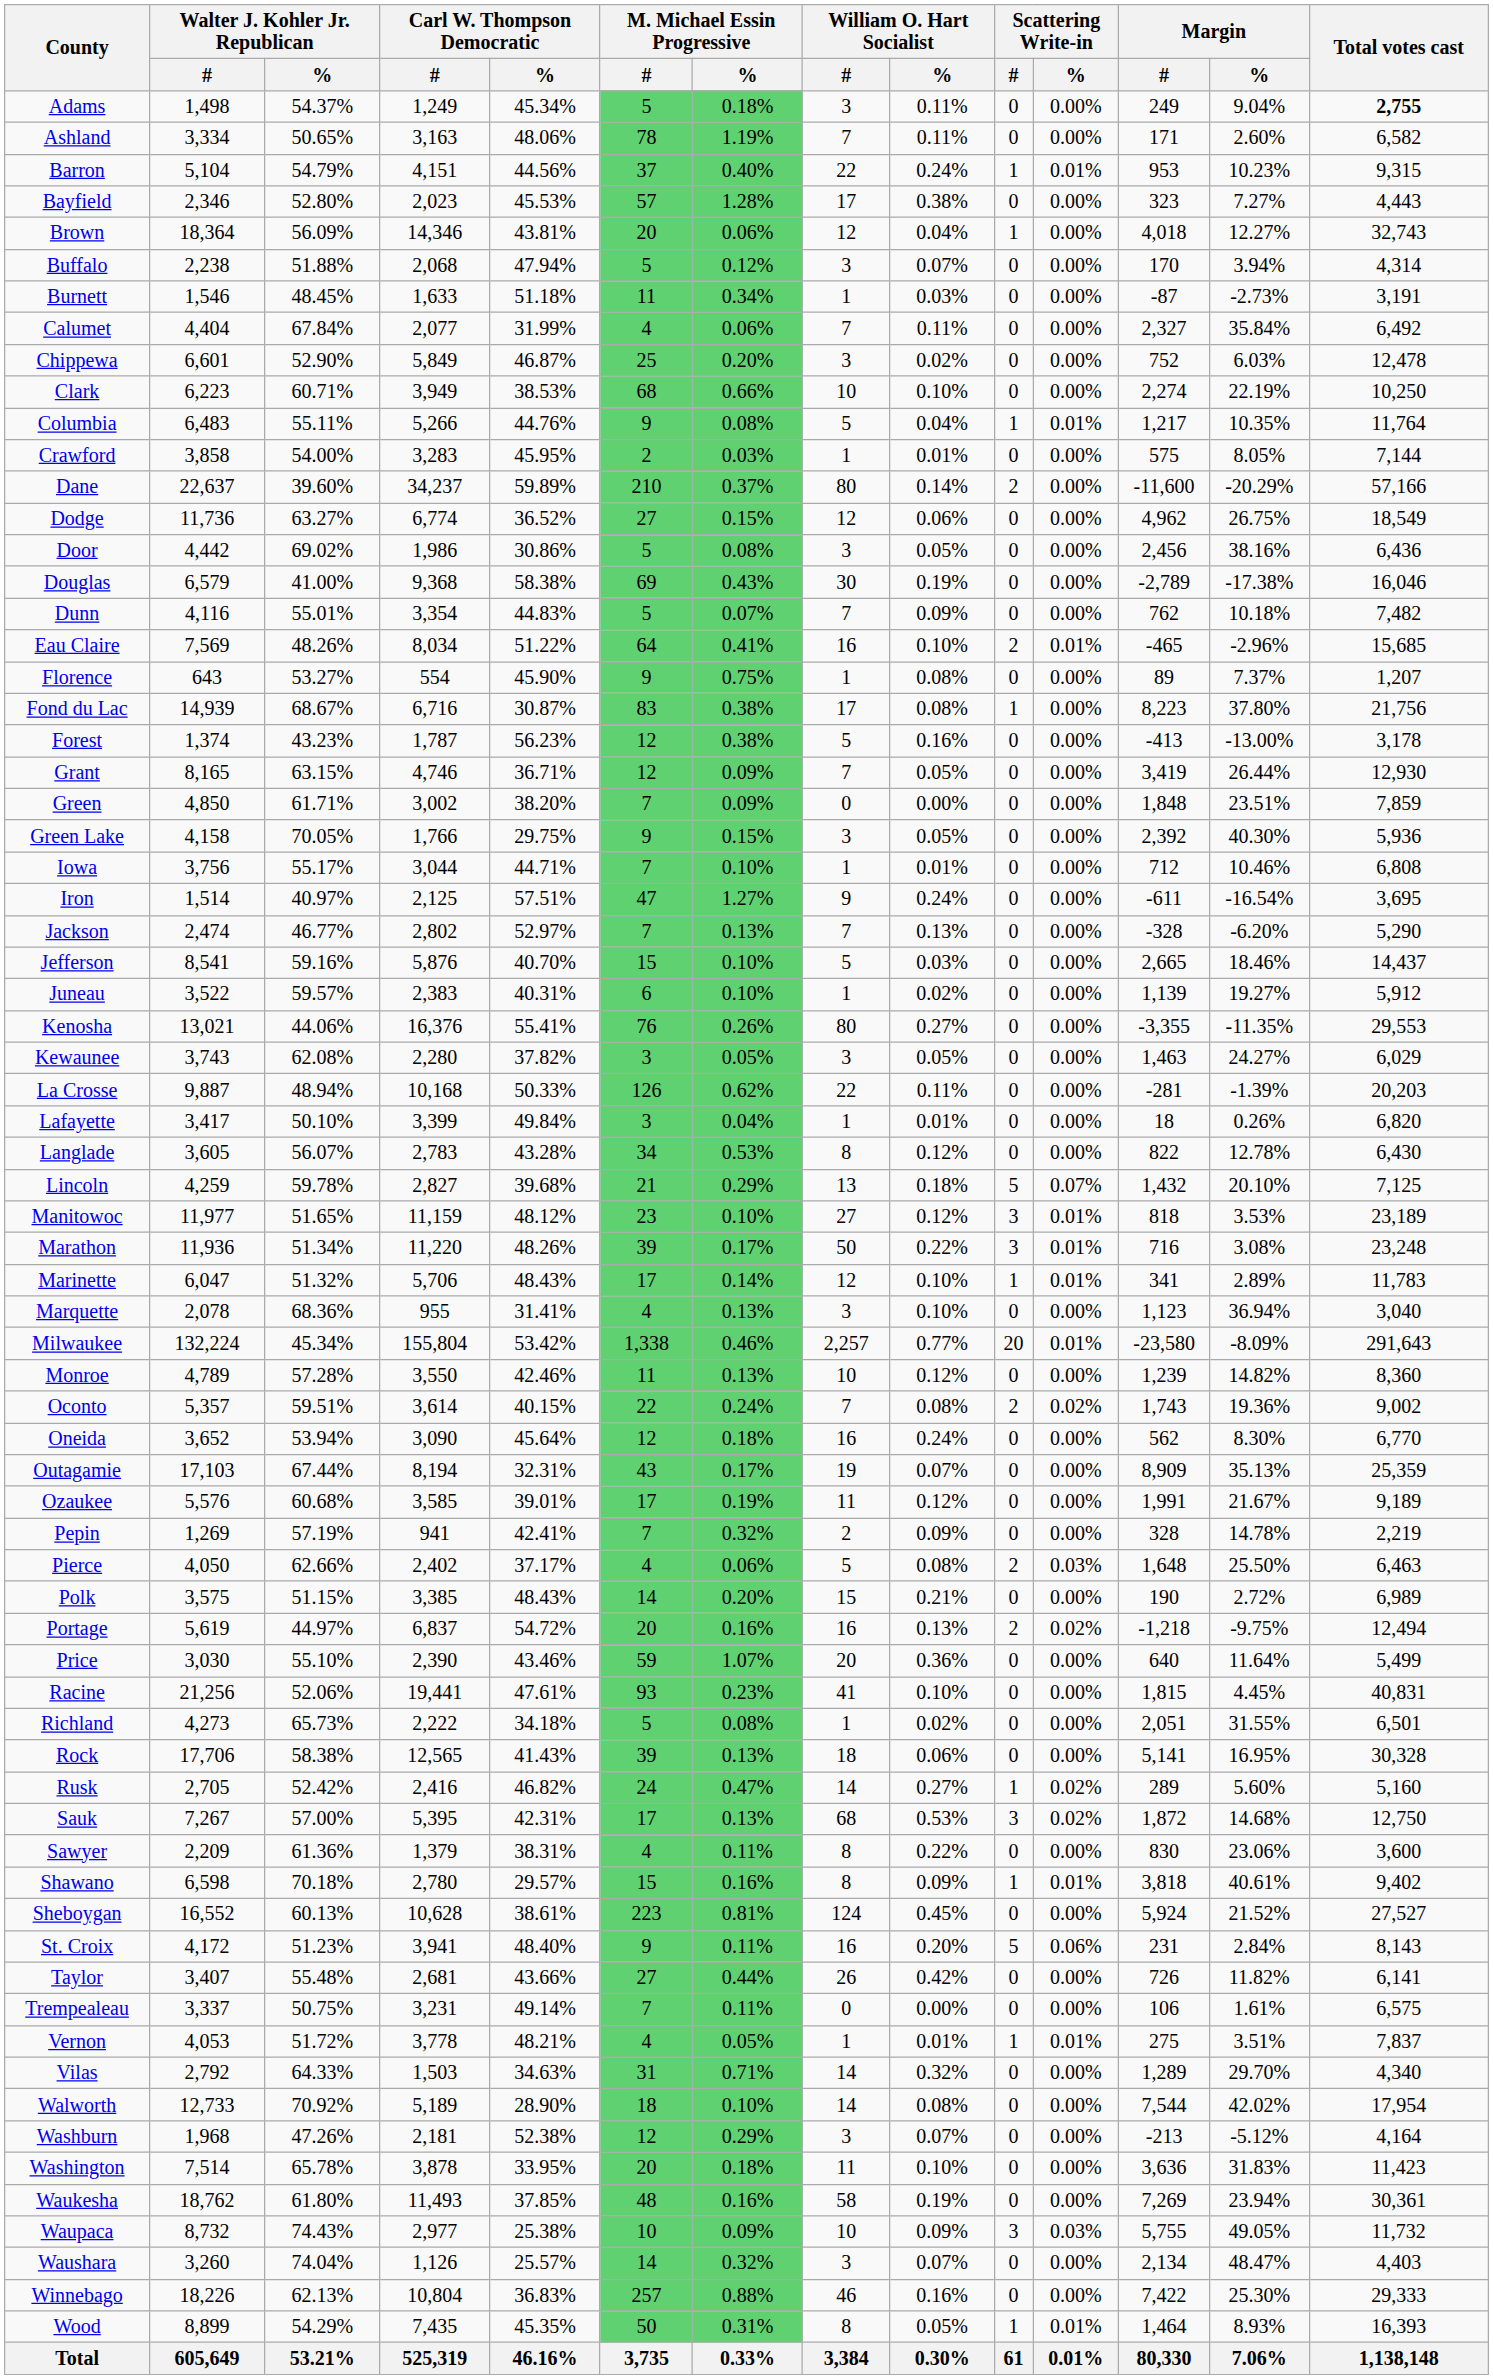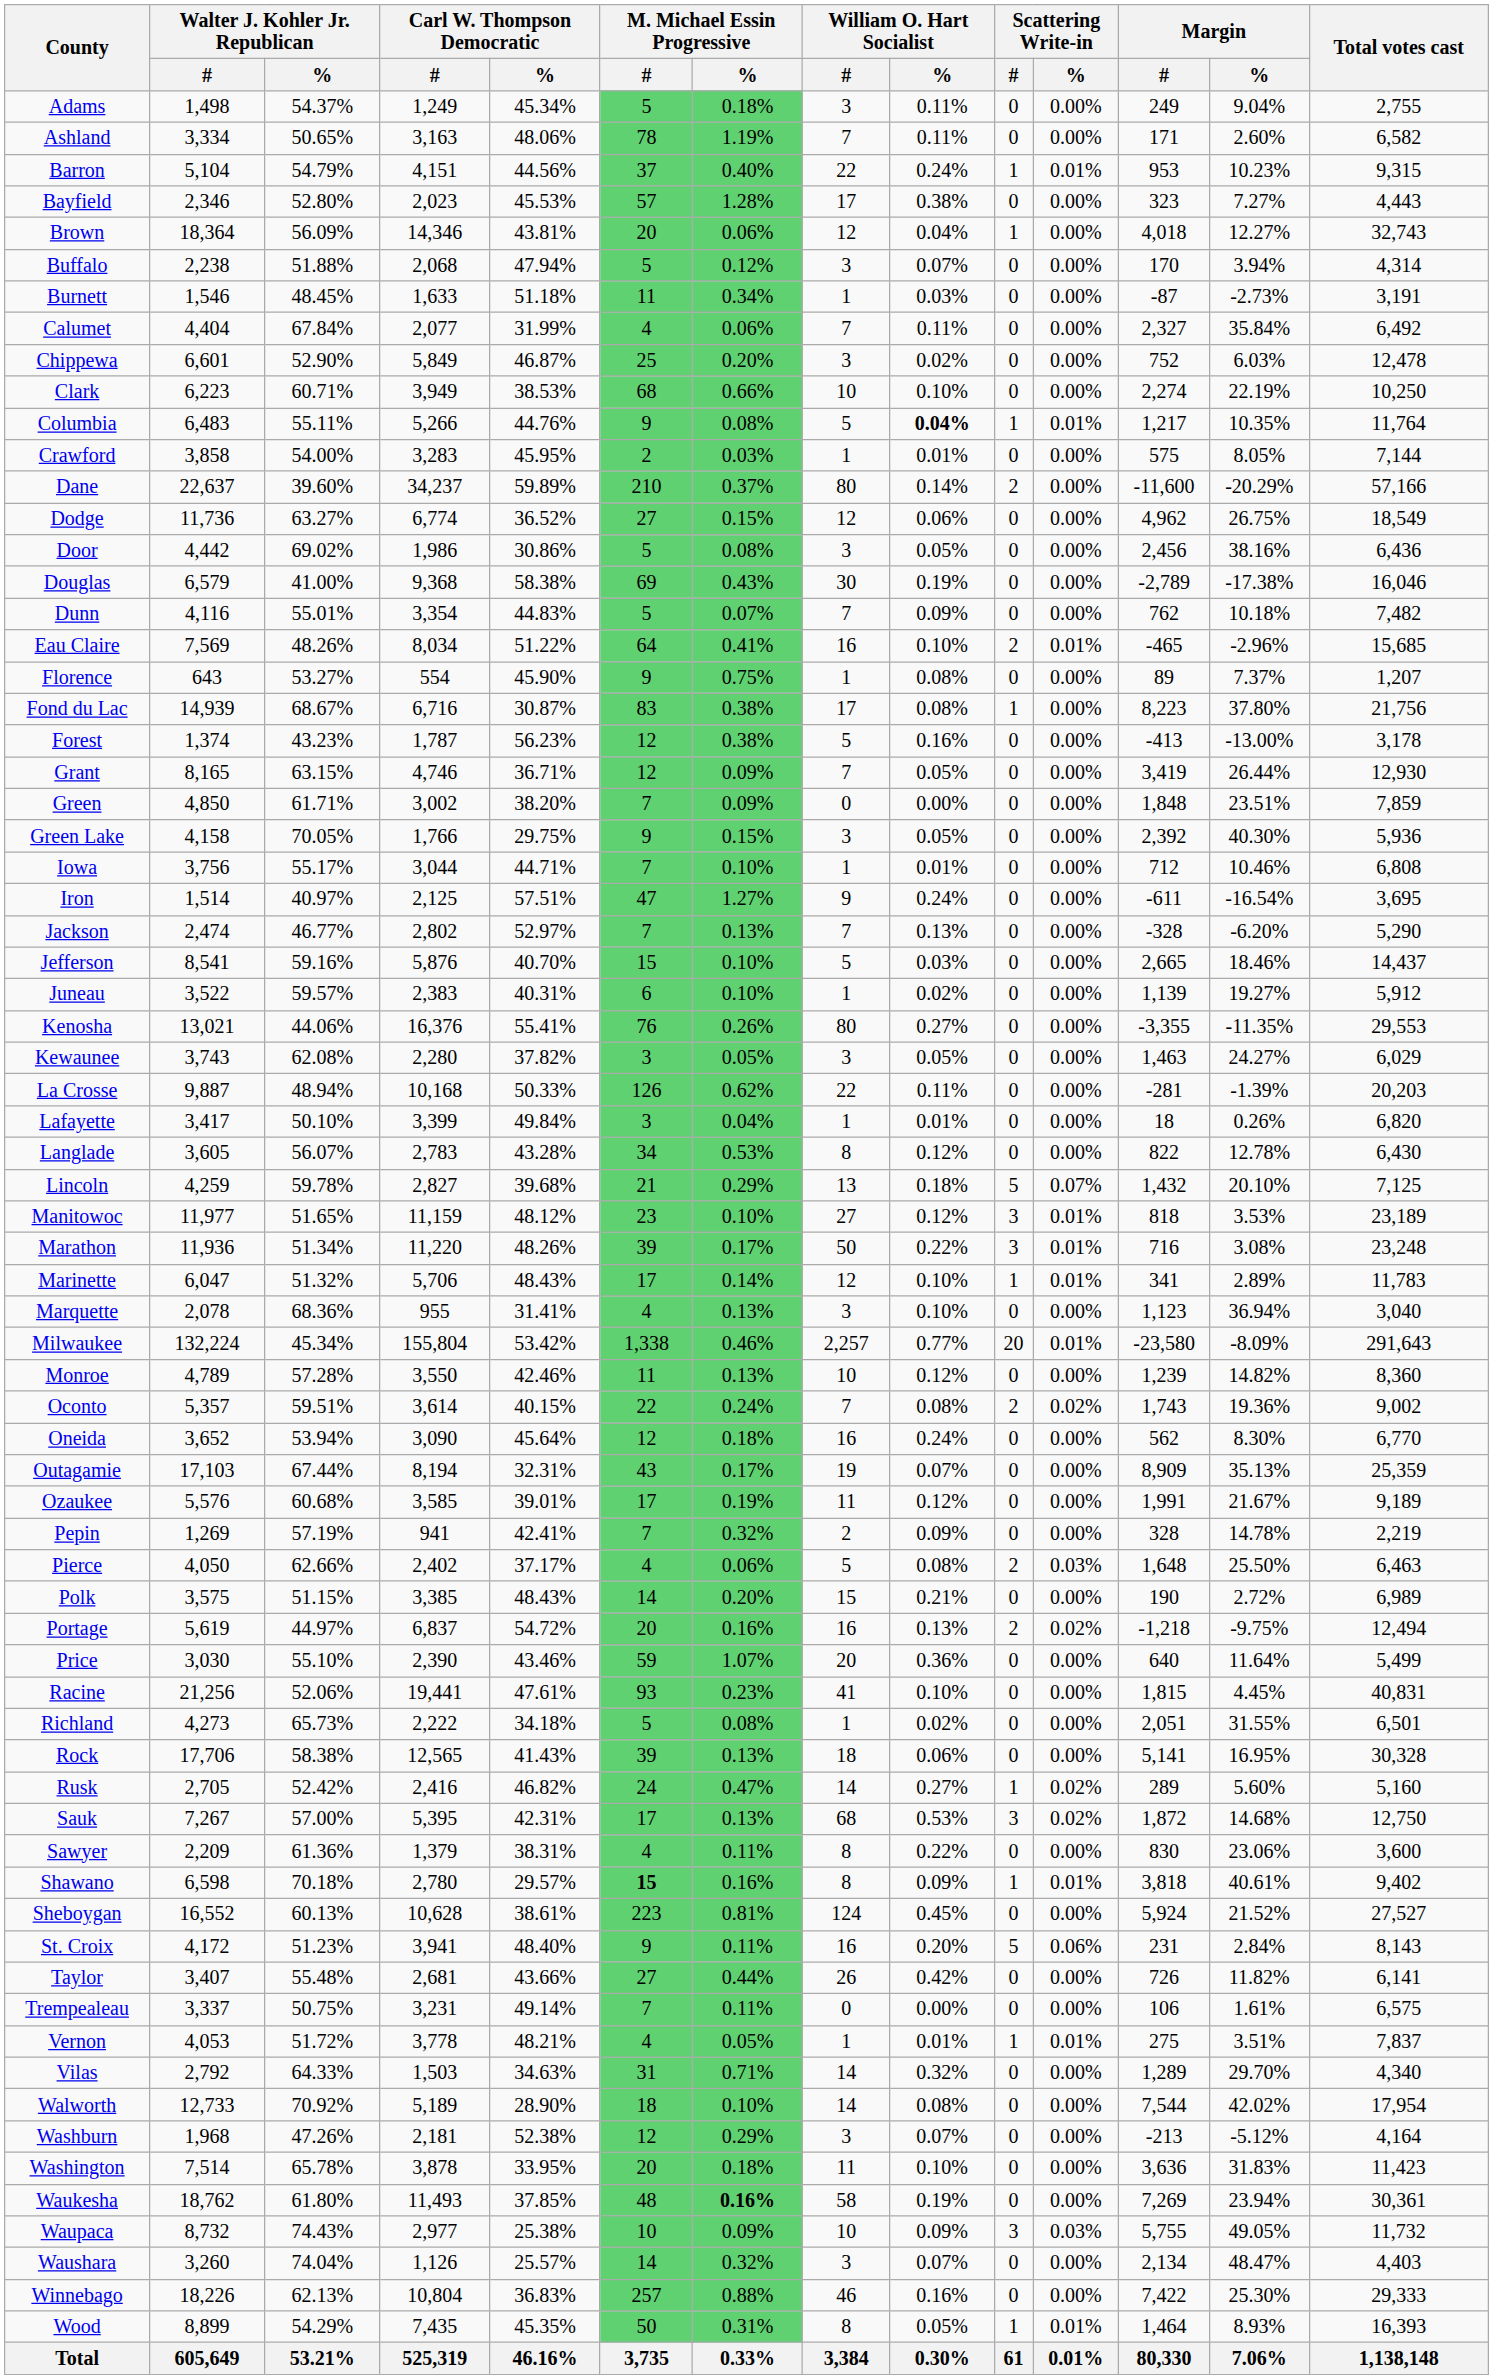(1399, 106) bold -> (1399, 106) normal
(942, 423) normal -> (942, 423) bold
(646, 1882) normal -> (646, 1882) bold
(748, 2199) normal -> (748, 2199) bold
